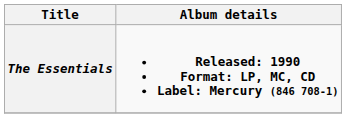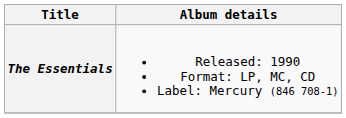(229, 76) bold -> (229, 76) normal
